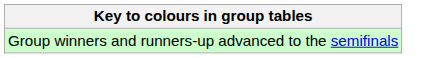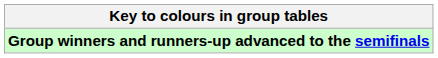(203, 40) normal -> (219, 40) bold
